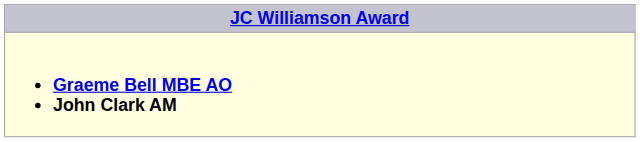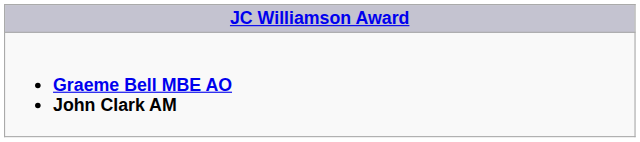(320, 95) lightyellow background -> (320, 95) no background
